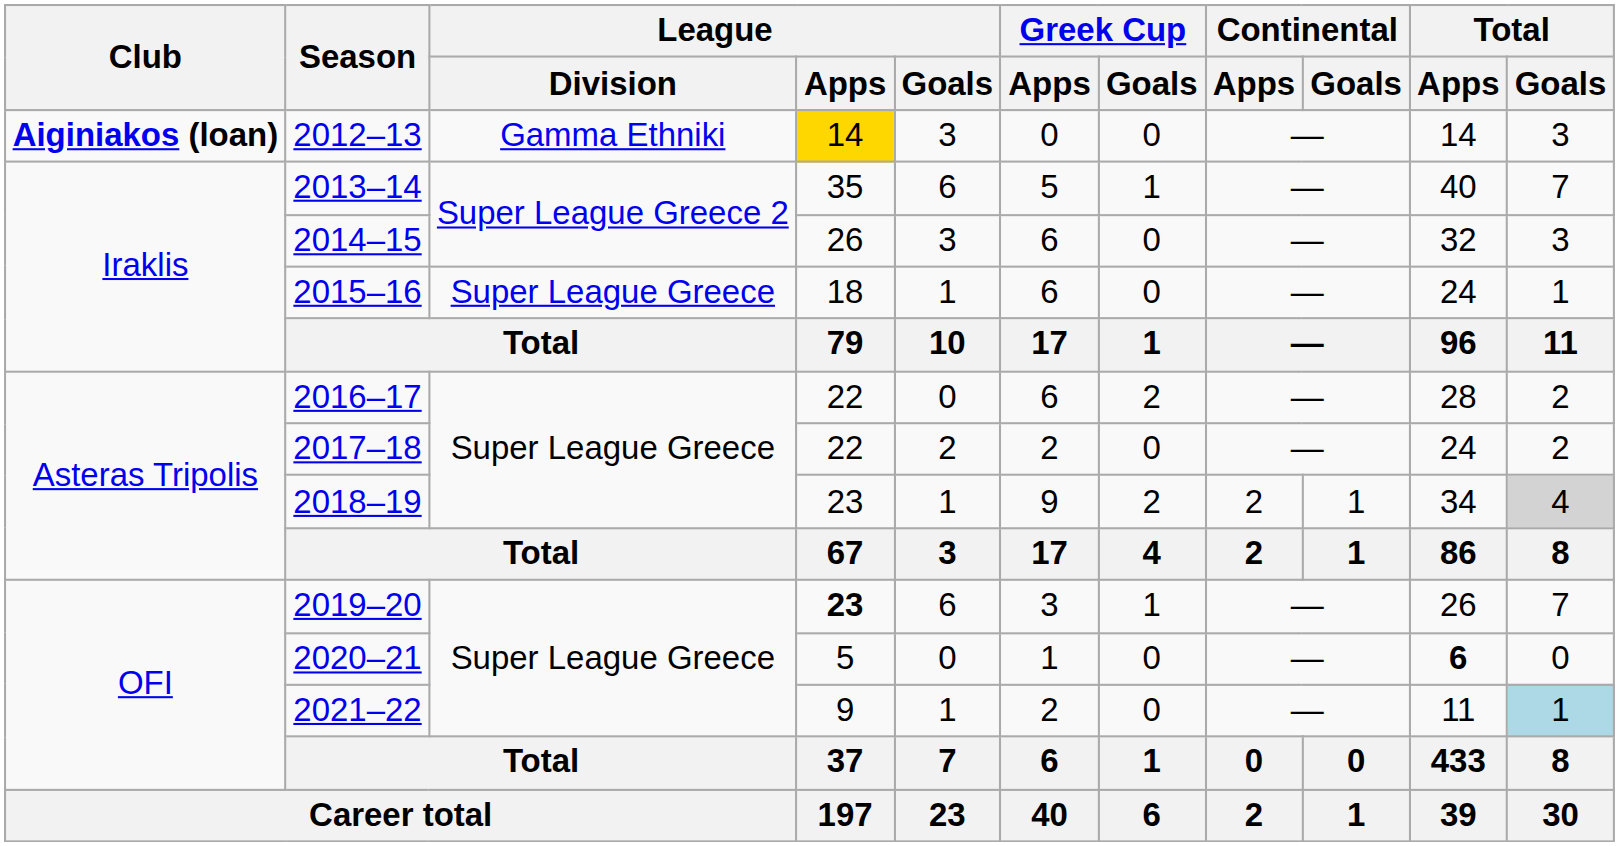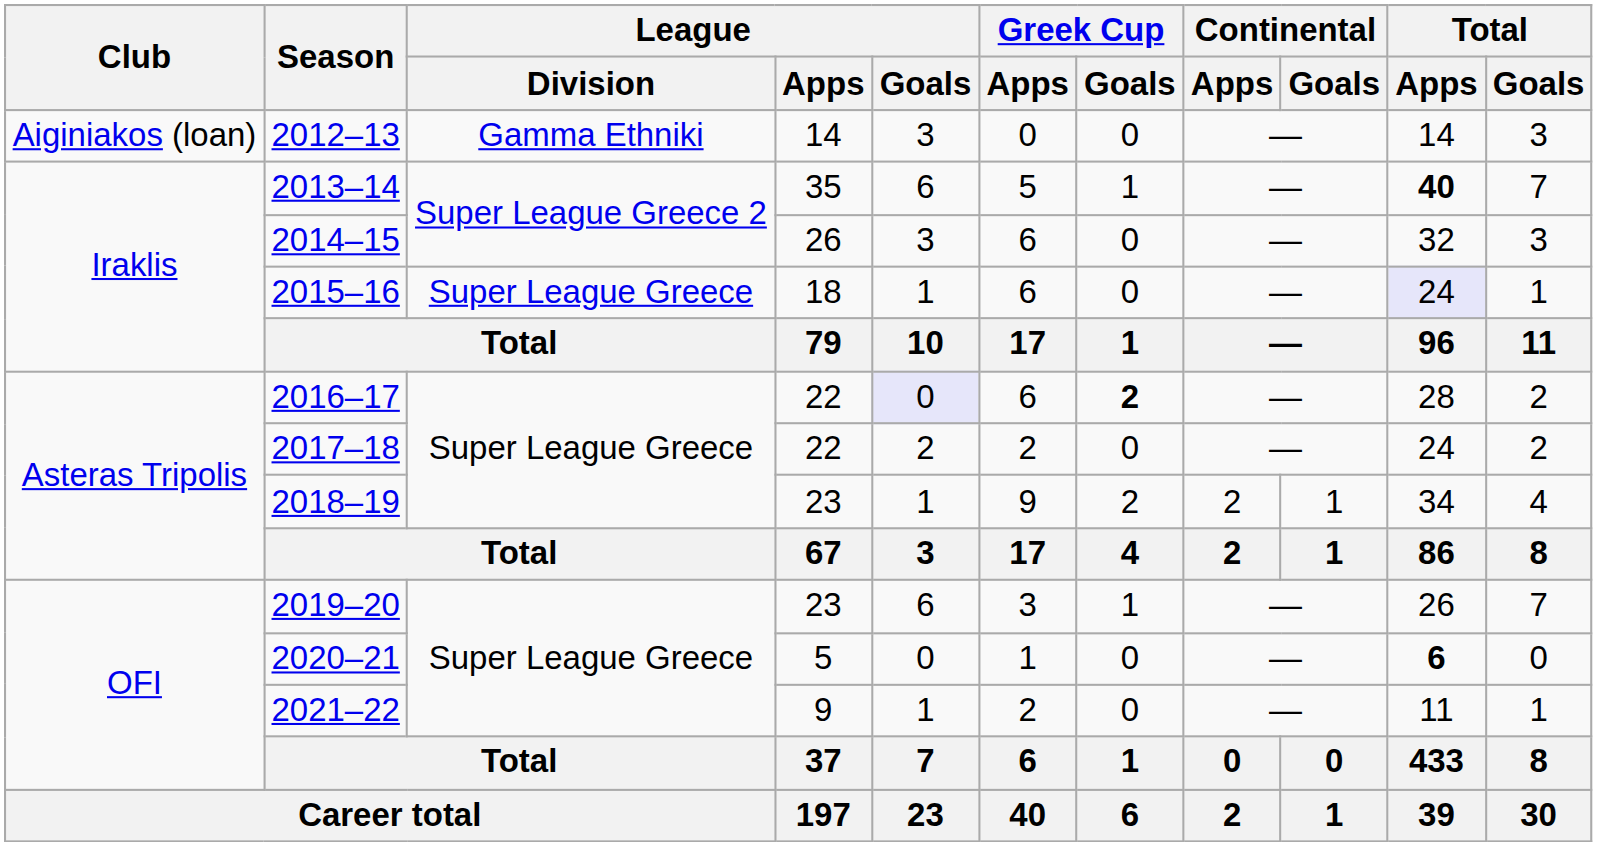(145, 135) bold -> (134, 135) normal
(845, 135) gold background -> (823, 135) no background
(1458, 187) normal -> (1436, 187) bold
(1458, 291) no background -> (1436, 291) lavender background
(947, 396) no background -> (925, 396) lavender background
(1152, 396) normal -> (1130, 396) bold
(1560, 501) lightgrey background -> (1539, 501) no background
(845, 605) bold -> (823, 605) normal
(1560, 710) lightblue background -> (1539, 710) no background
